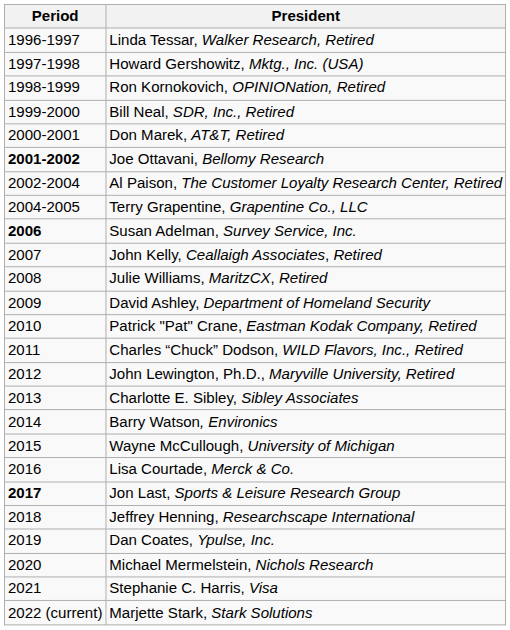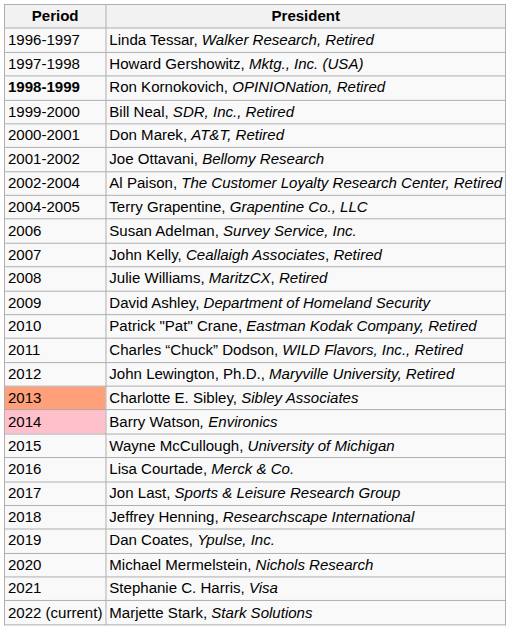(44, 87) normal -> (44, 87) bold
(44, 159) bold -> (44, 159) normal
(25, 231) bold -> (25, 231) normal
(25, 398) no background -> (25, 398) lightsalmon background
(25, 421) no background -> (25, 421) pink background
(25, 493) bold -> (25, 493) normal
